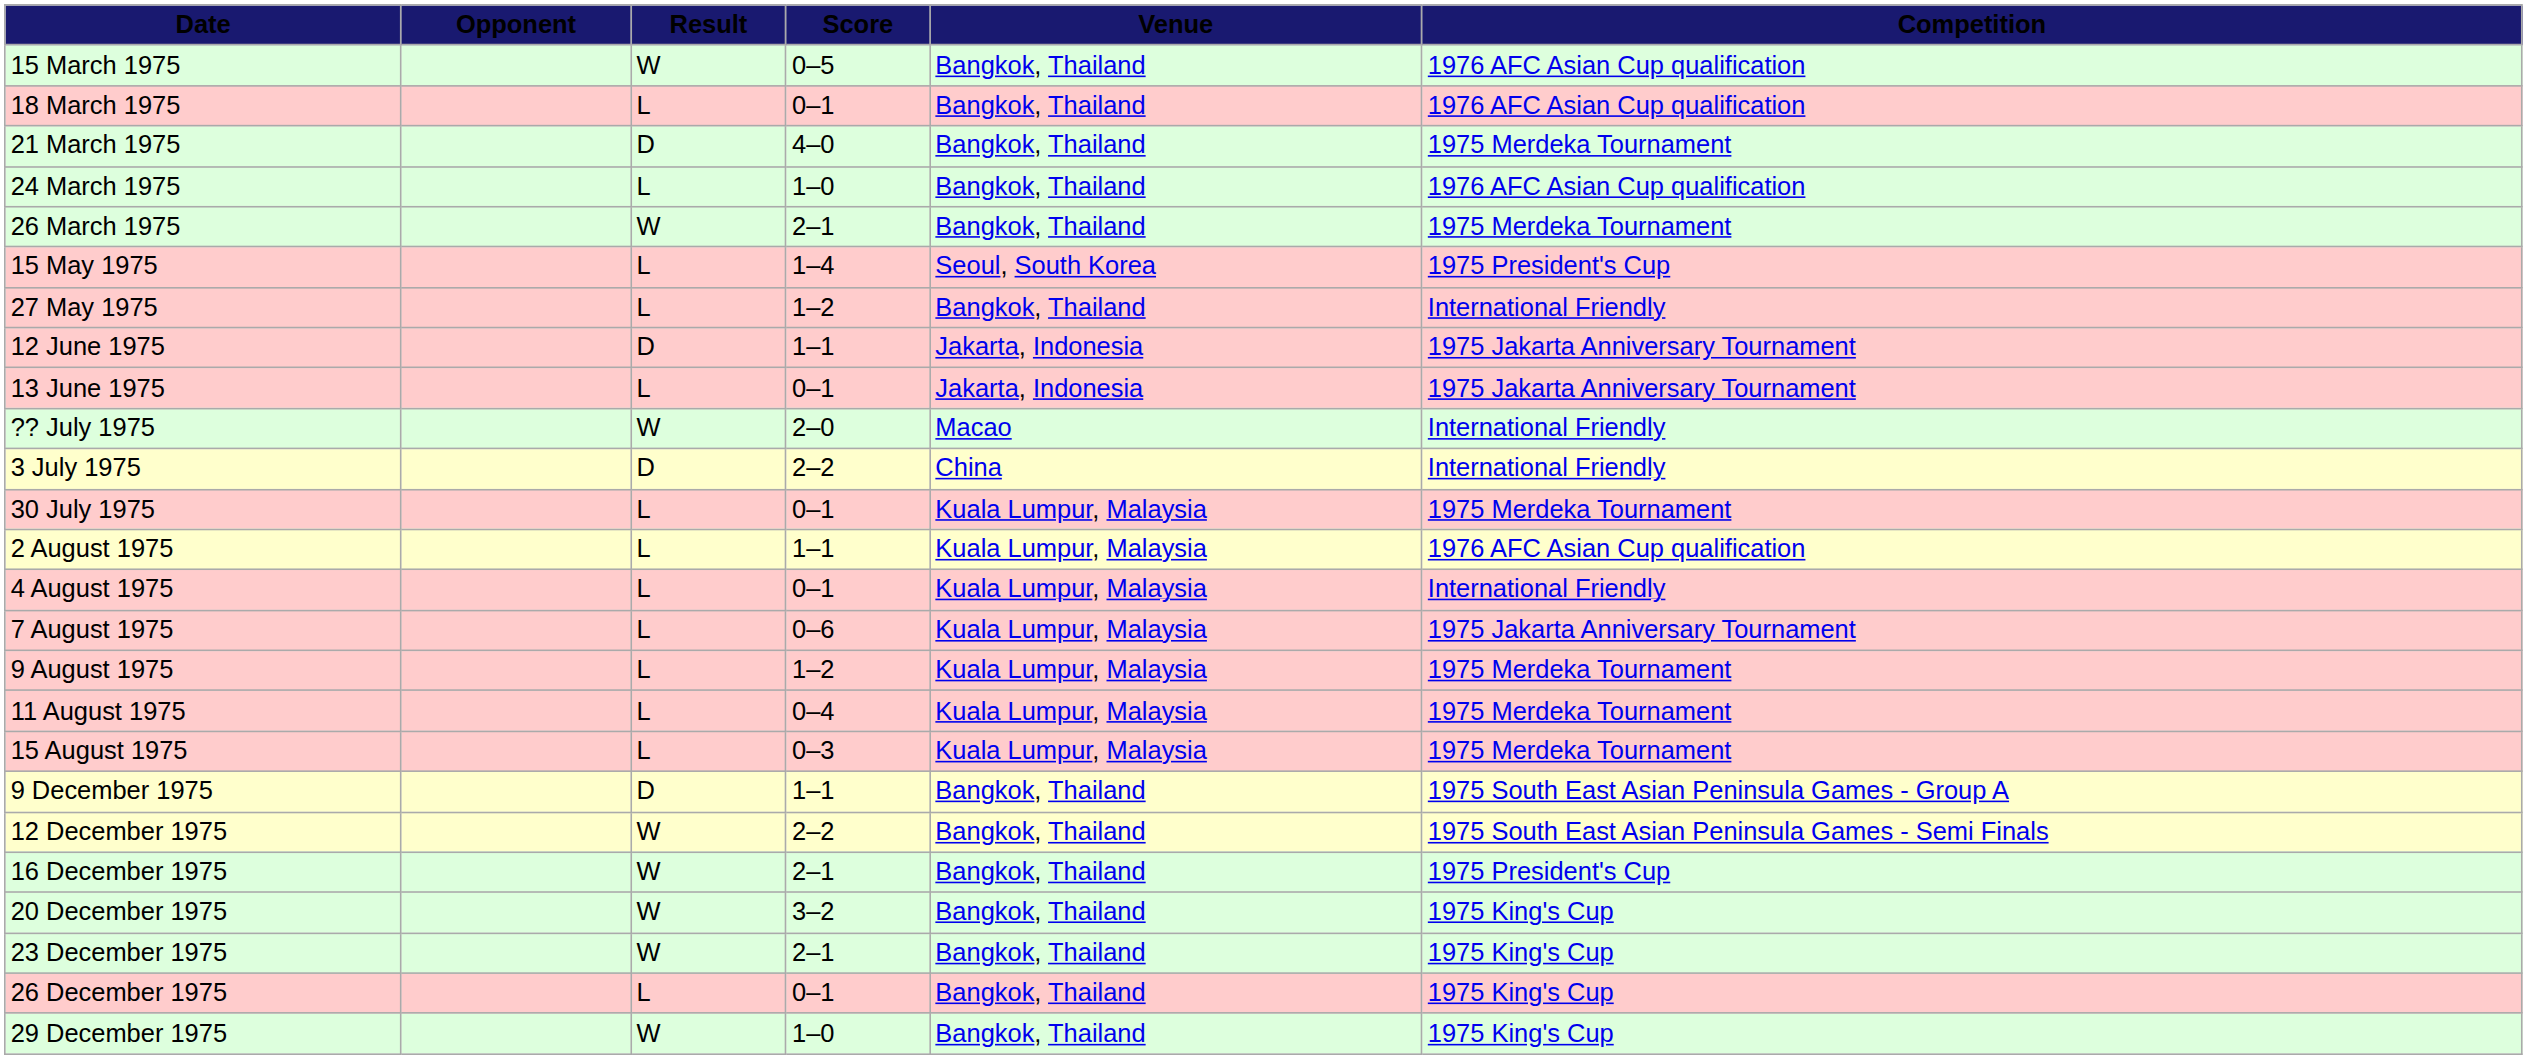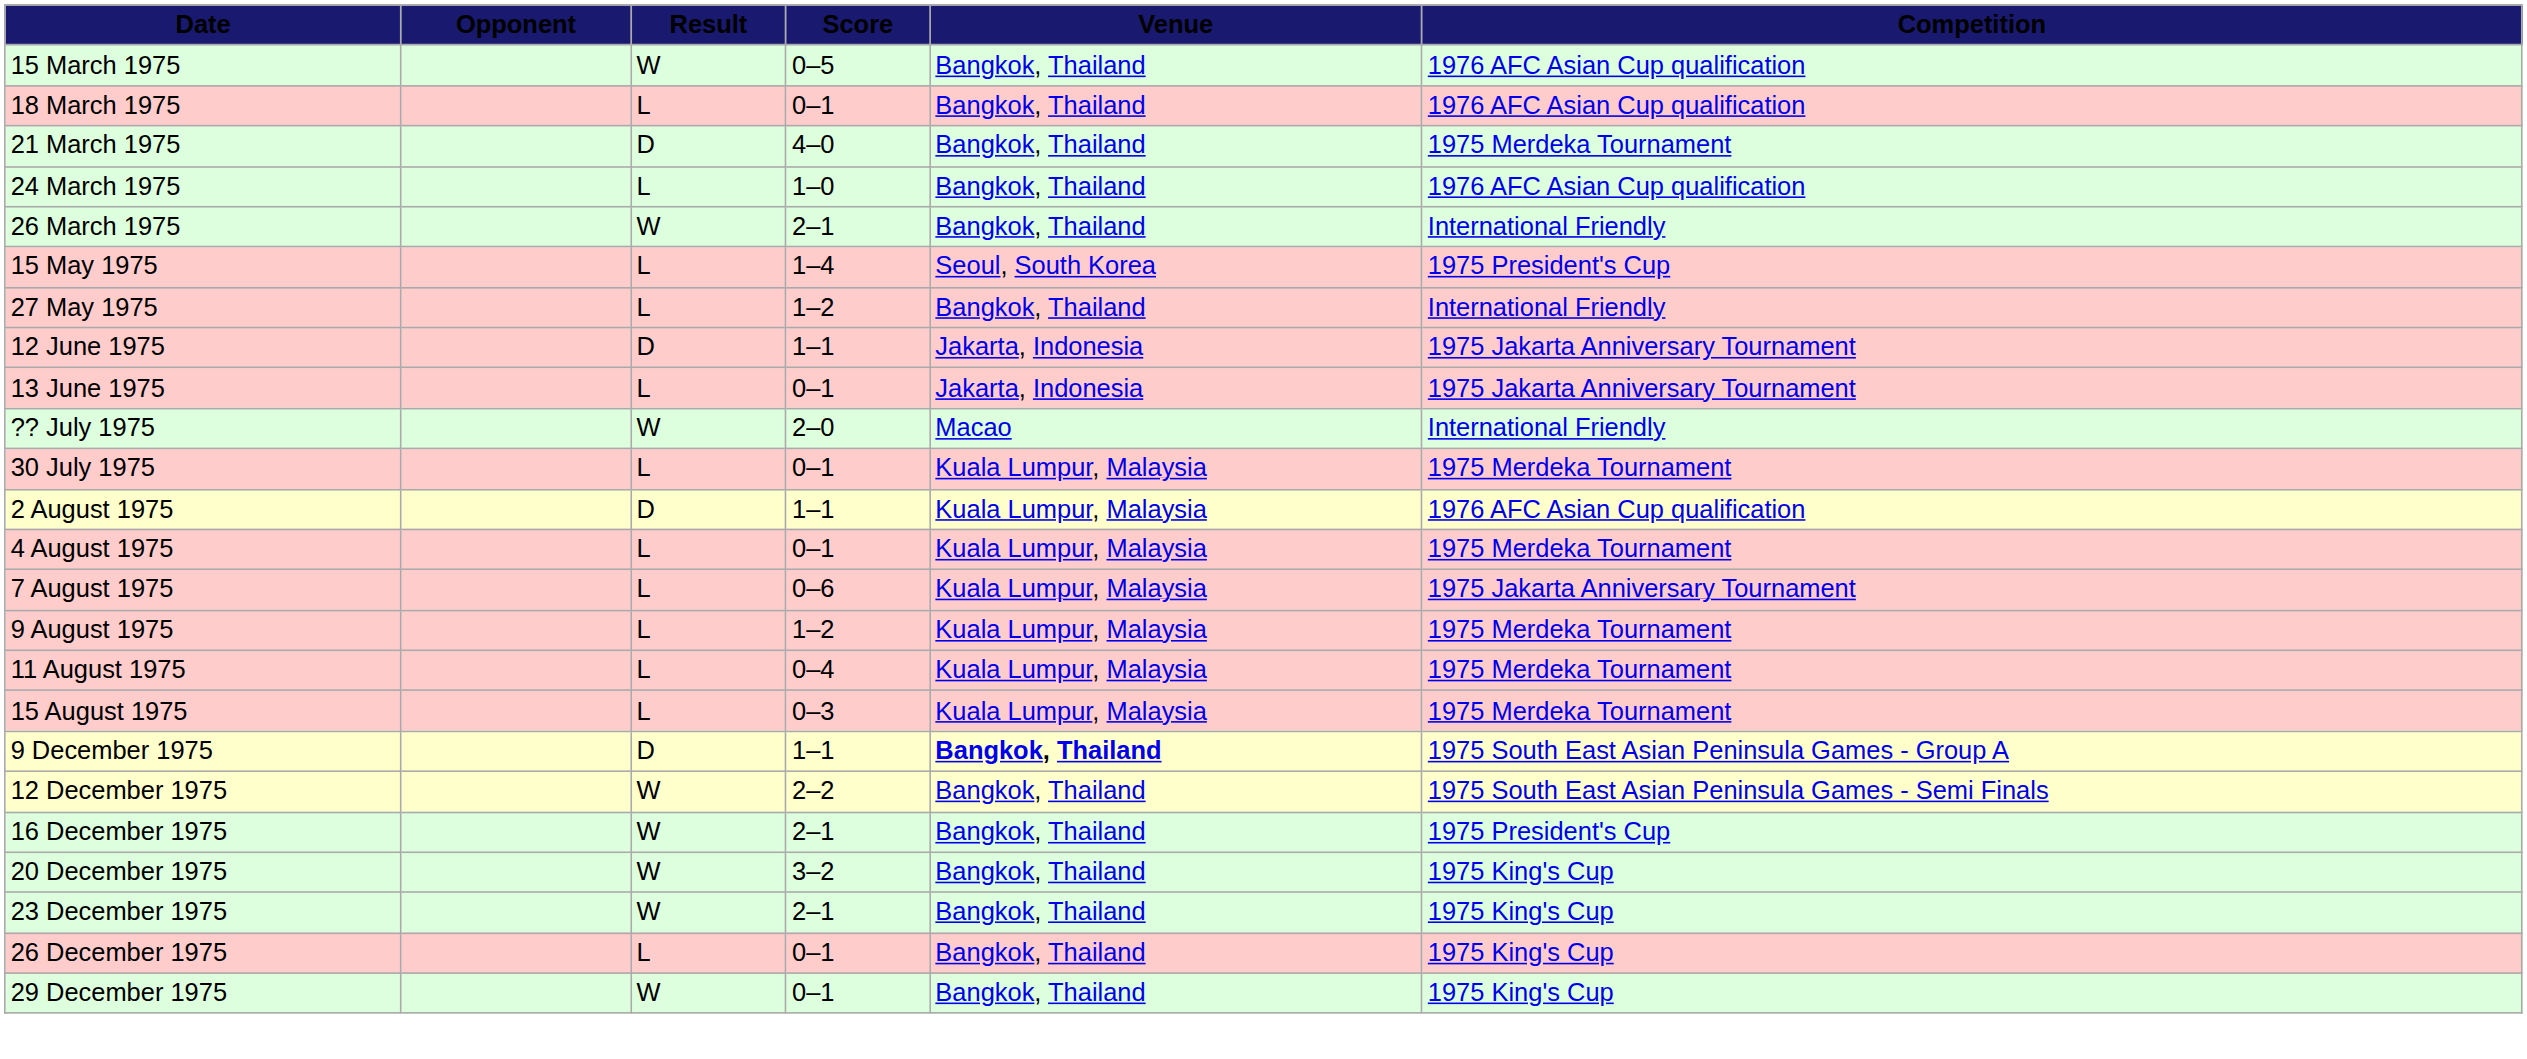(1580, 226) 1975 Merdeka Tournament -> (1547, 226) International Friendly
- row: (76, 468)
(644, 549) L -> (646, 508) D
(1547, 589) International Friendly -> (1580, 549) 1975 Merdeka Tournament
(1041, 791) normal -> (1048, 750) bold
(813, 1033) 1–0 -> (813, 992) 0–1
